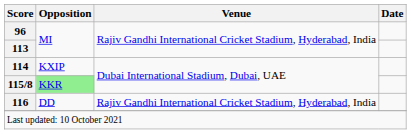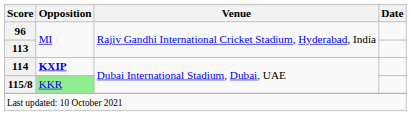(52, 66) normal -> (53, 66) bold
- row: (20, 102)
